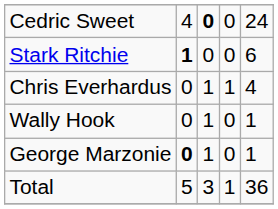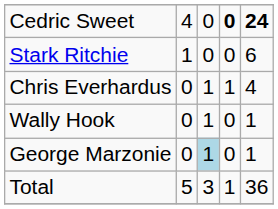(208, 21) bold -> (208, 21) normal
(230, 21) normal -> (230, 21) bold
(257, 21) normal -> (257, 21) bold
(187, 54) bold -> (187, 54) normal
(187, 154) bold -> (187, 154) normal
(208, 154) no background -> (208, 154) lightblue background
